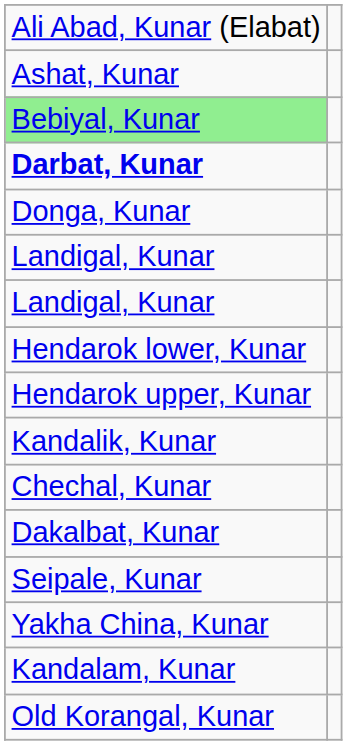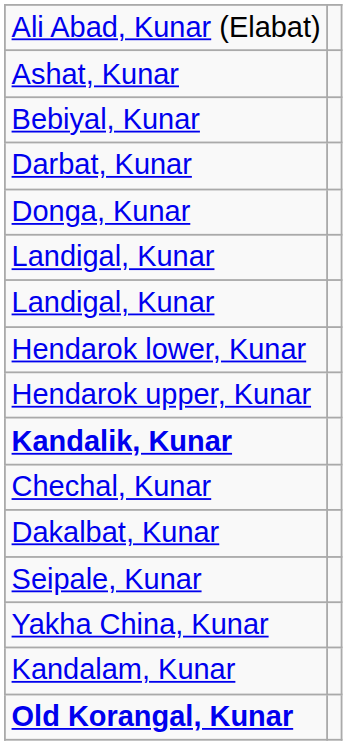(106, 119) lightgreen background -> (106, 119) no background
(107, 165) bold -> (102, 165) normal
(114, 440) normal -> (122, 440) bold
(143, 716) normal -> (152, 716) bold
